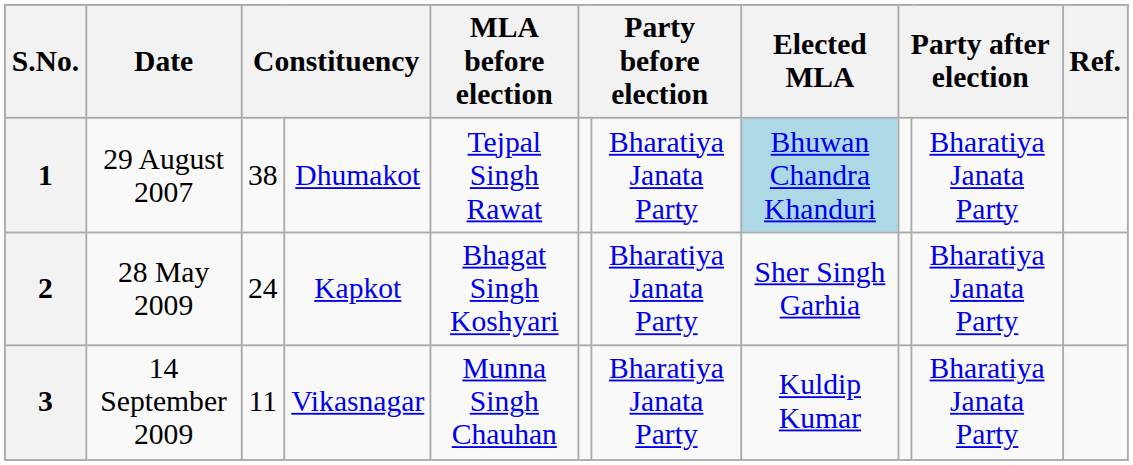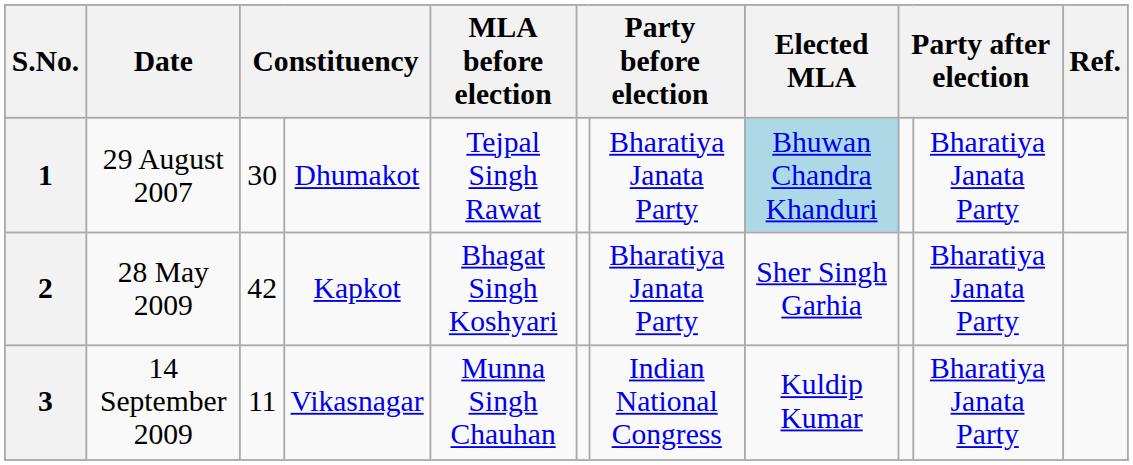(263, 174) 38 -> (262, 174) 30
(263, 288) 24 -> (262, 288) 42
(666, 401) Bharatiya Janata Party -> (667, 401) Indian National Congress
